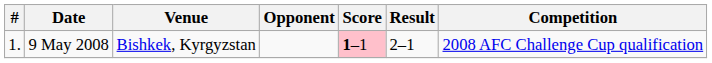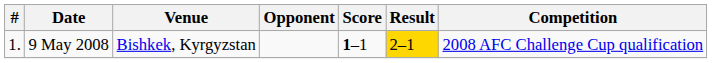(355, 44) pink background -> (355, 44) no background
(402, 44) no background -> (402, 44) gold background
